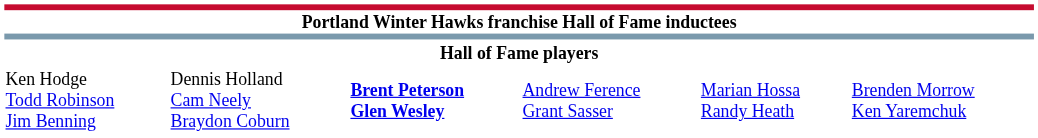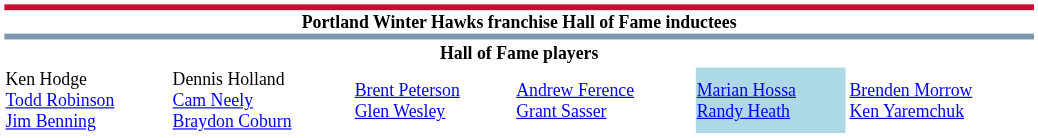(407, 100) bold -> (407, 100) normal
(750, 100) no background -> (746, 100) lightblue background
